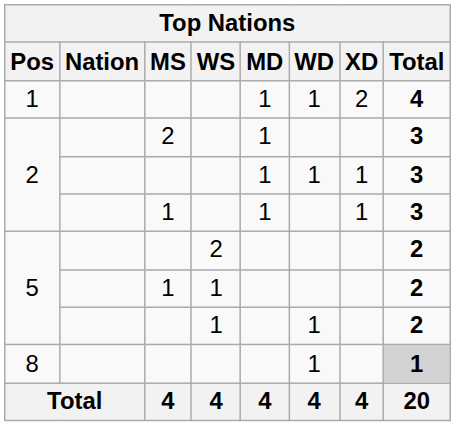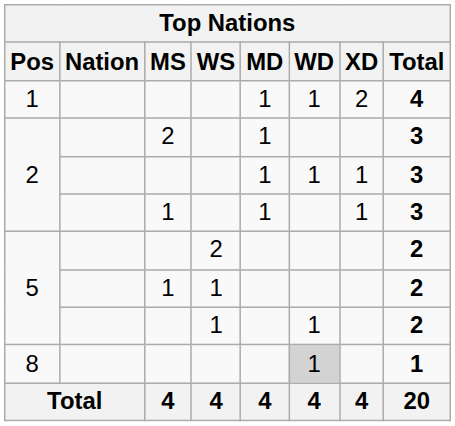(314, 363) no background -> (314, 363) lightgrey background
(417, 363) lightgrey background -> (417, 363) no background
